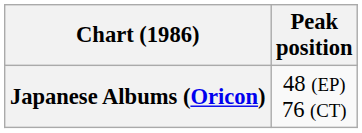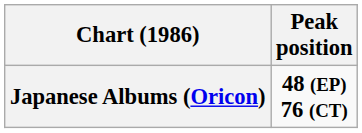(314, 96) normal -> (314, 96) bold
